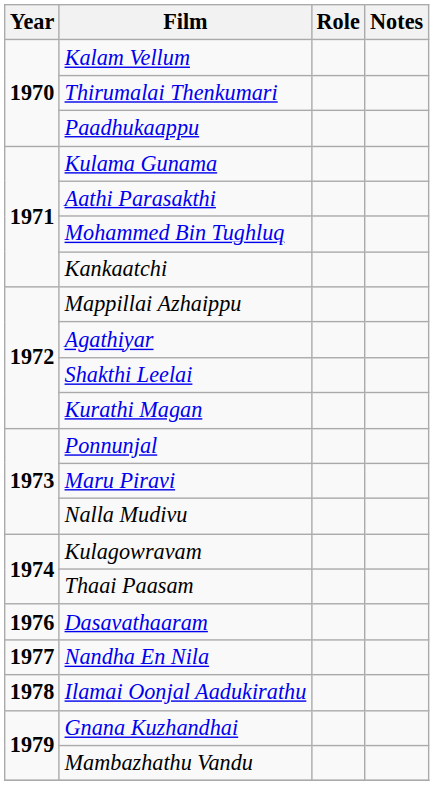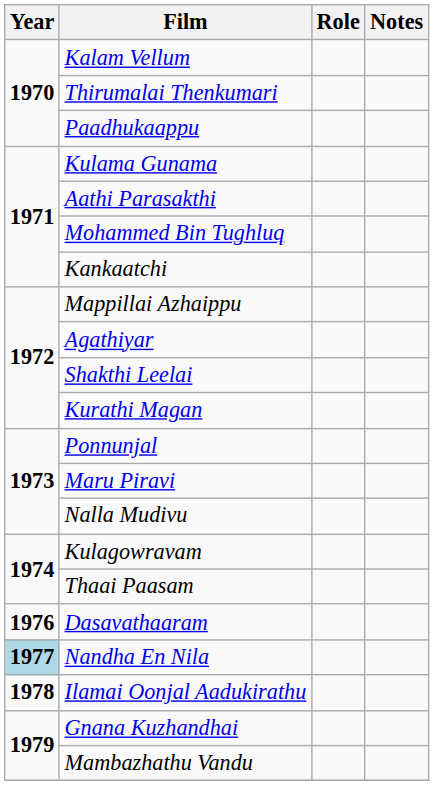(32, 657) no background -> (32, 657) lightblue background
